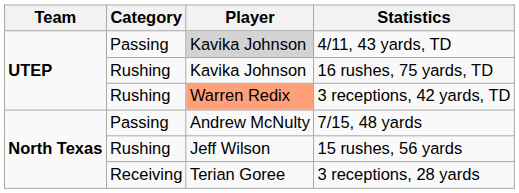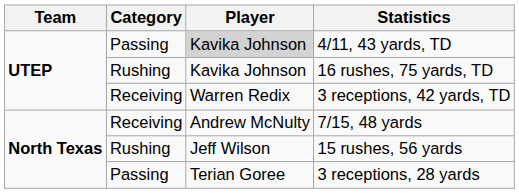(140, 96) Rushing -> (146, 96) Receiving
(240, 96) lightsalmon background -> (240, 96) no background
(139, 122) Passing -> (146, 122) Receiving
(146, 174) Receiving -> (139, 174) Passing
